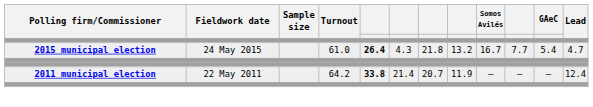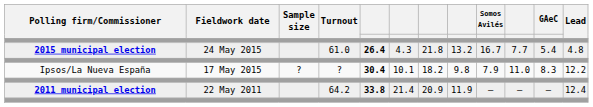(576, 51) 4.7 -> (576, 51) 4.8
+ row: (95, 71)
(433, 75) 20.7 -> (433, 90) 20.9
